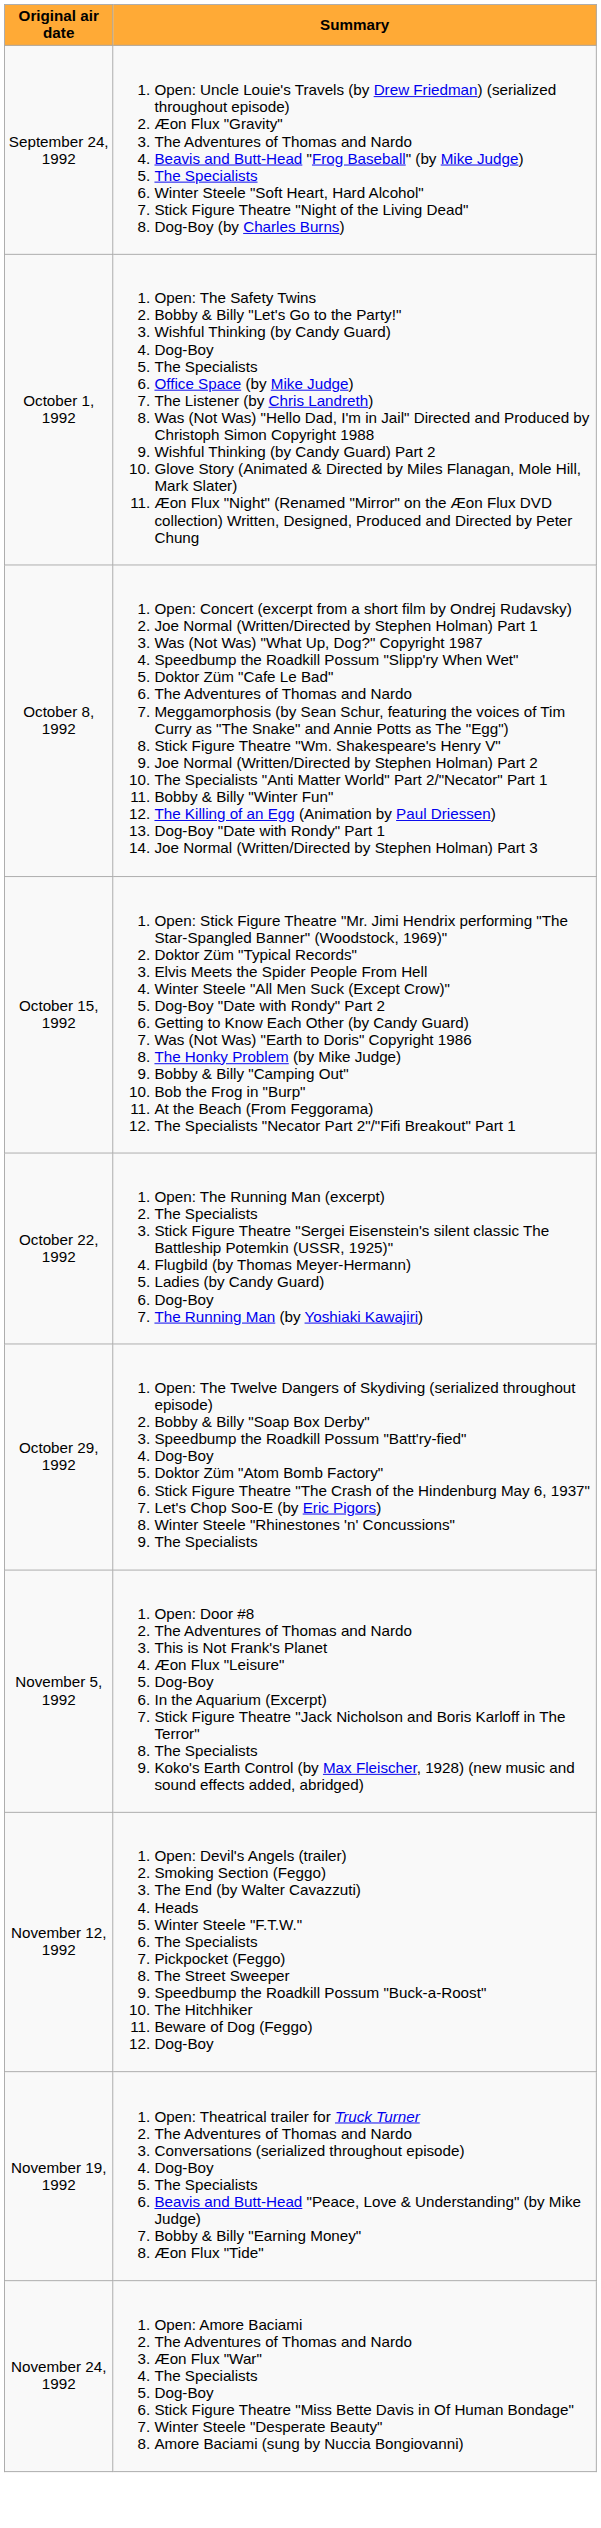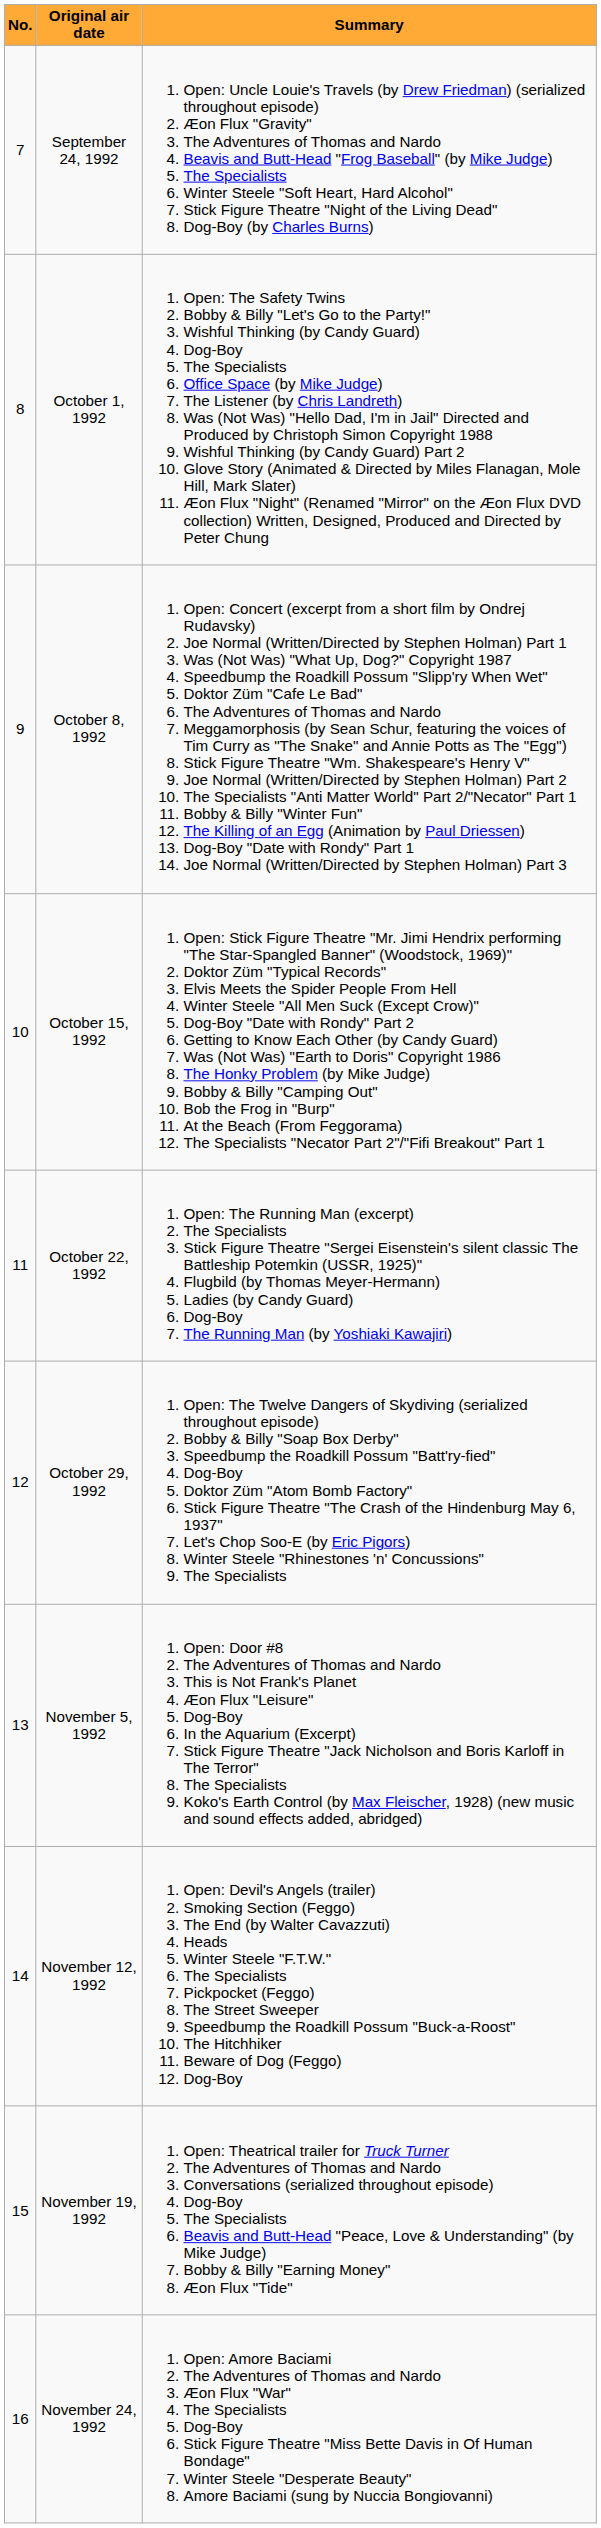+ column: (20, 25)
